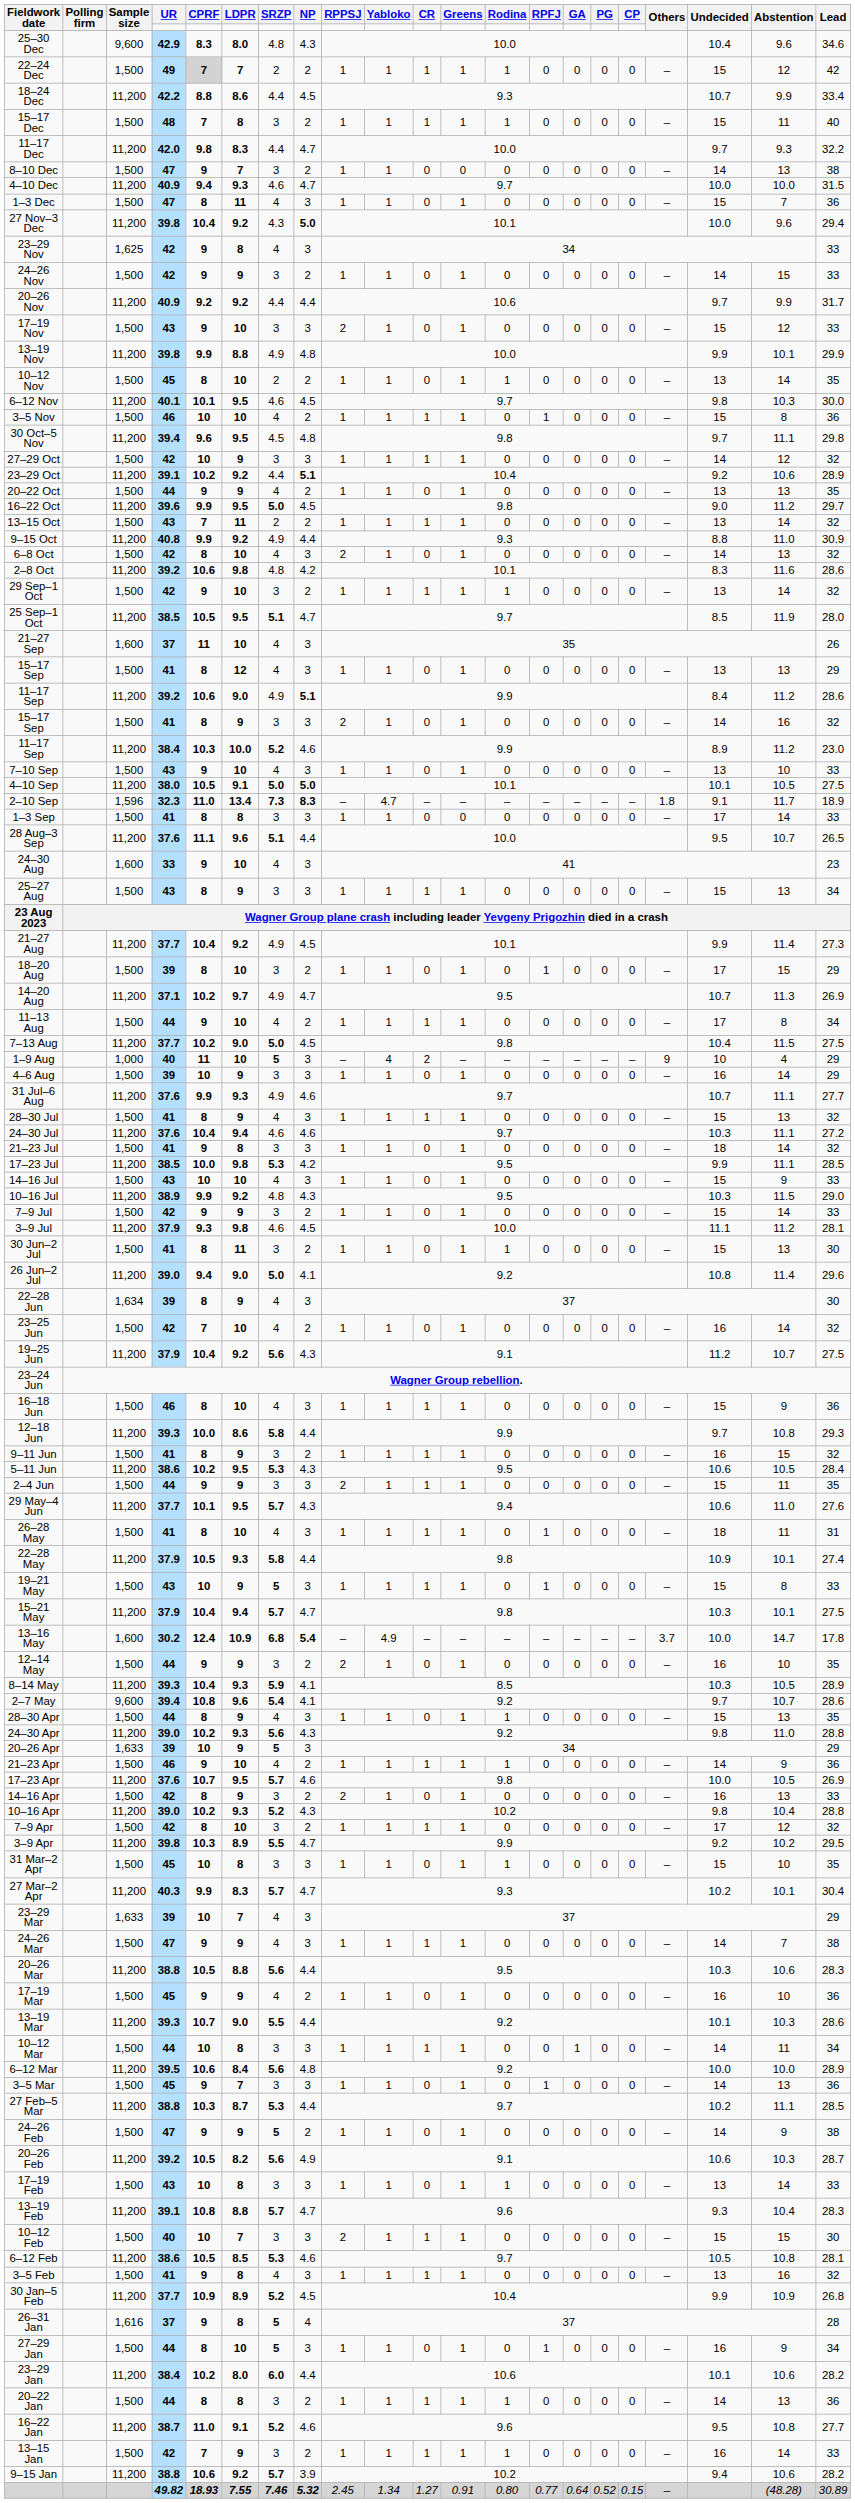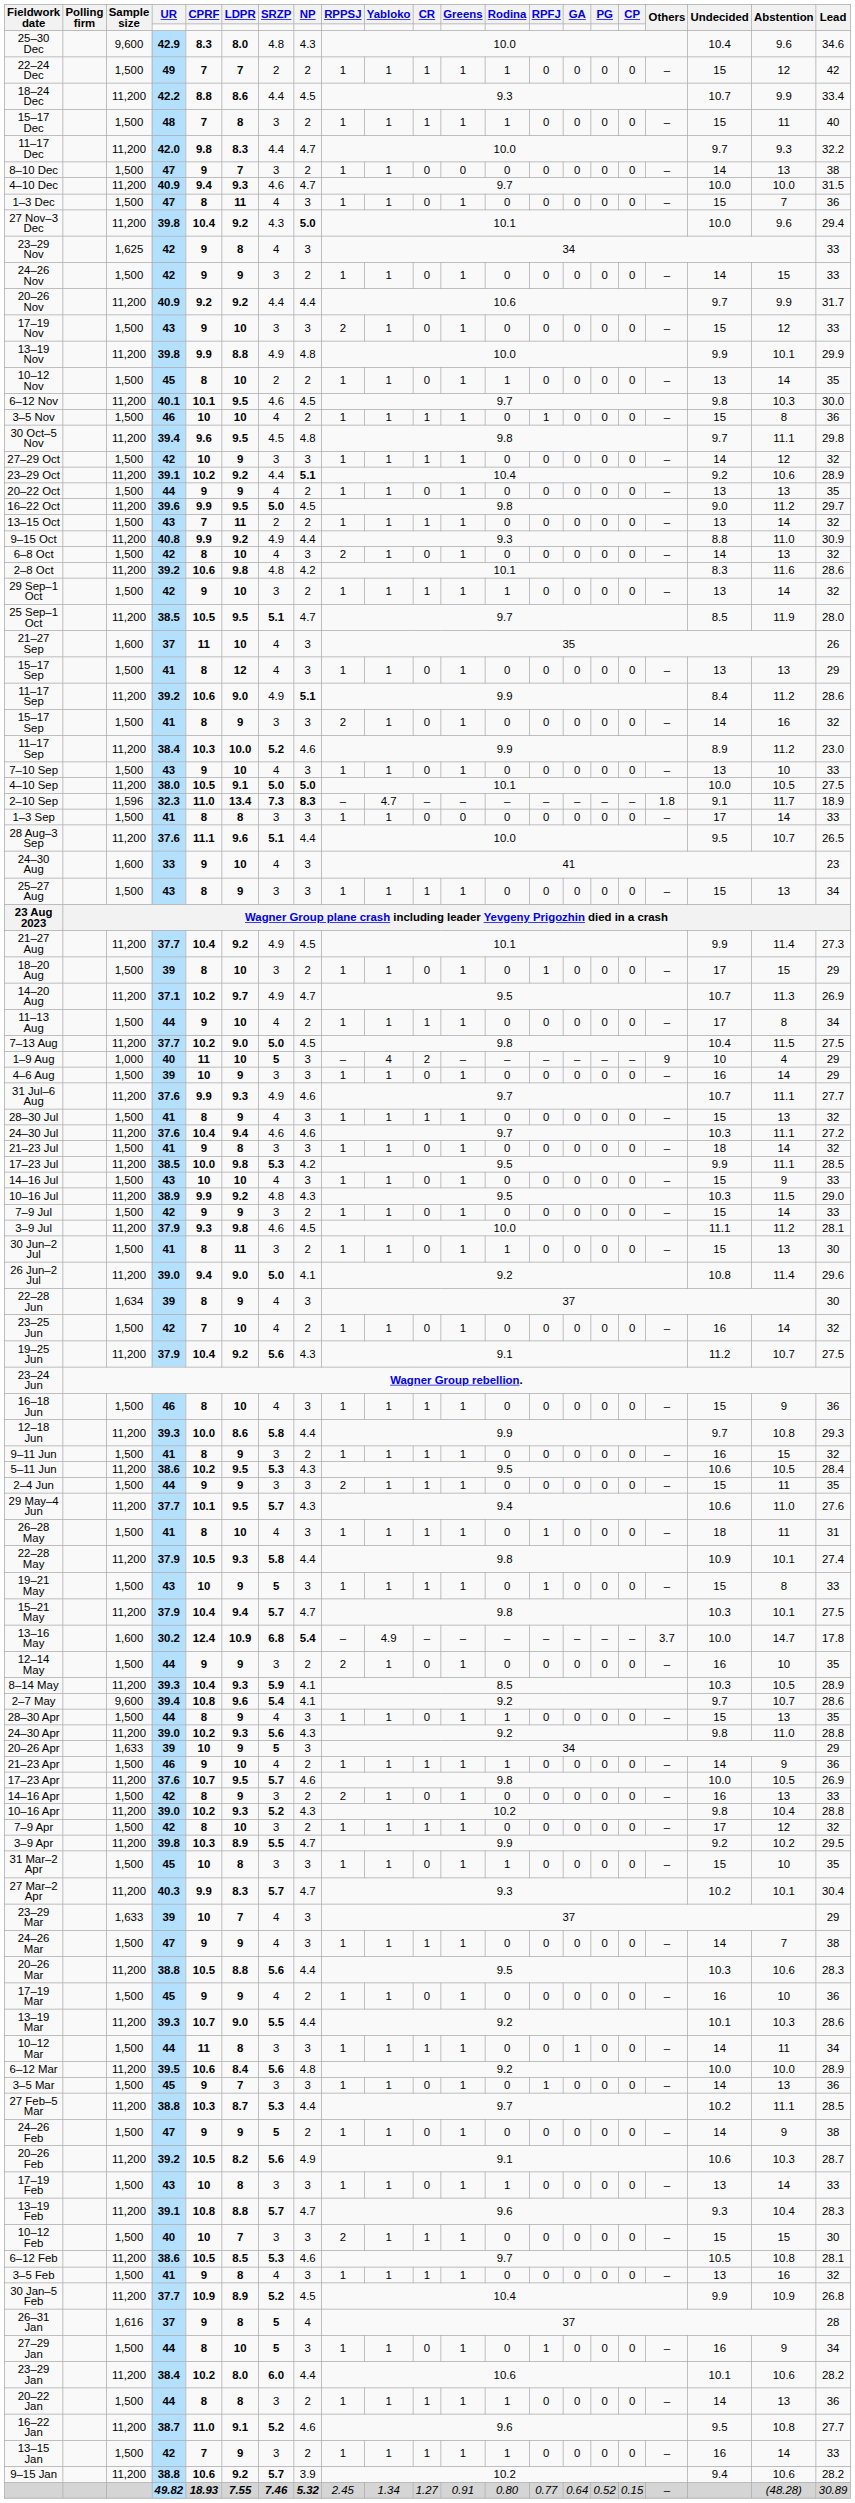(204, 70) lightgrey background -> (204, 70) no background
(720, 785) 10.1 -> (720, 785) 10.0
(204, 2048) 10 -> (204, 2048) 11
